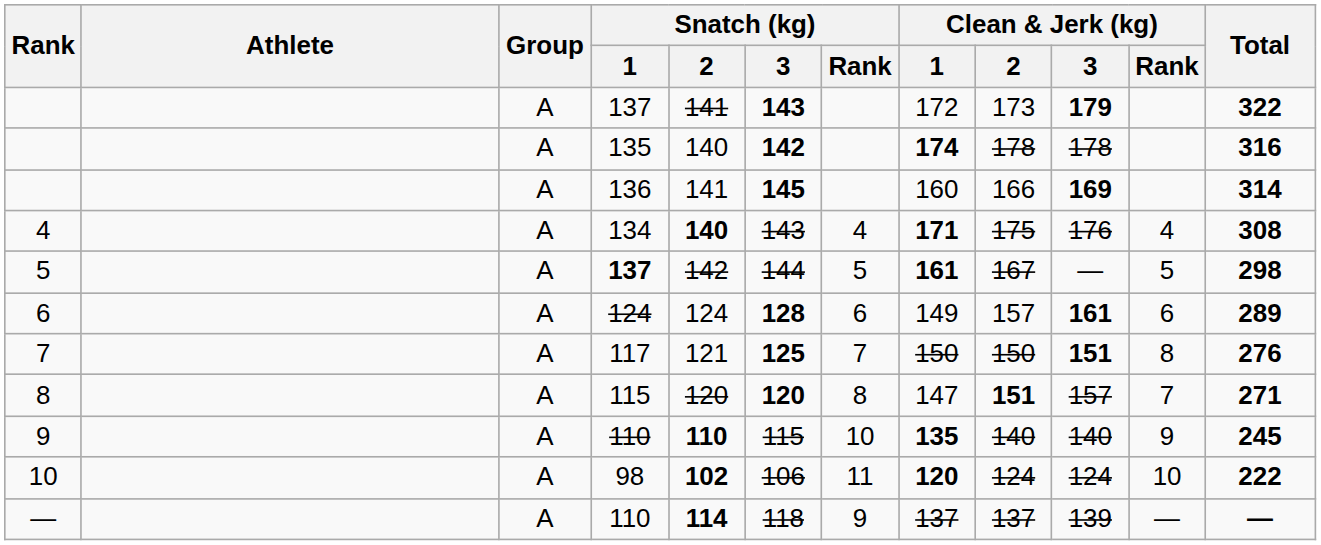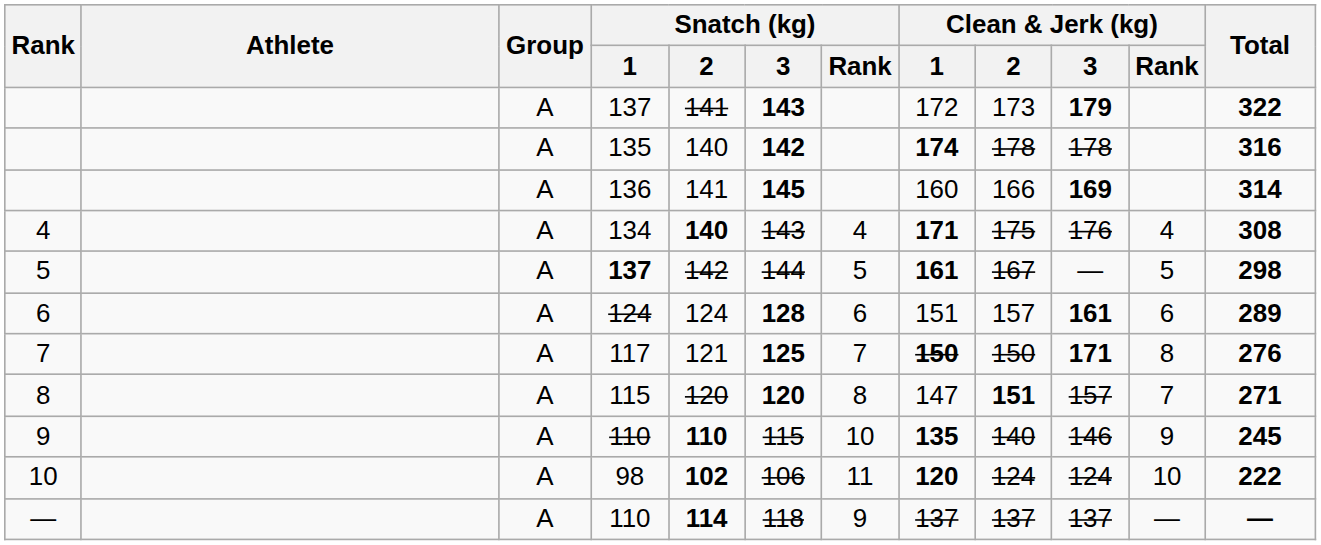(937, 312) 149 -> (937, 312) 151
(937, 353) normal -> (937, 353) bold
(1090, 353) 151 -> (1090, 353) 171
(1090, 436) 140 -> (1090, 436) 146
(1090, 518) 139 -> (1090, 518) 137
